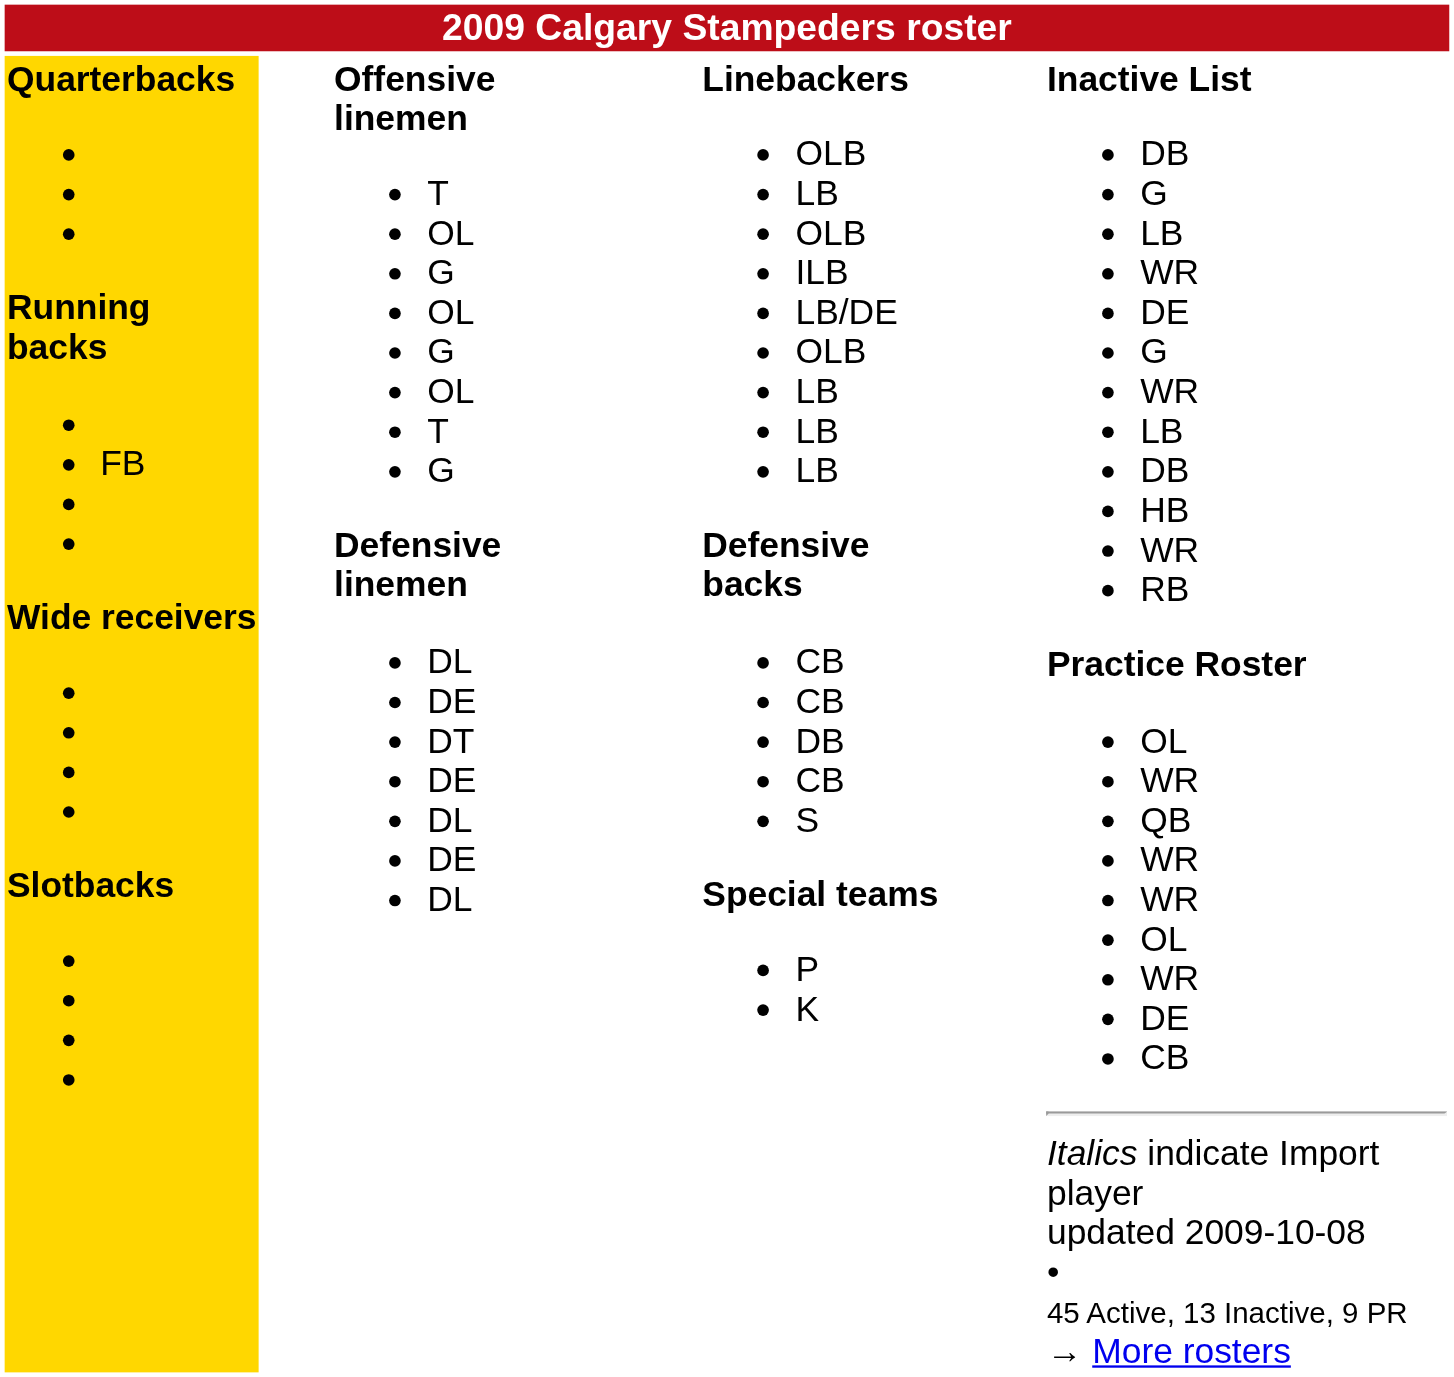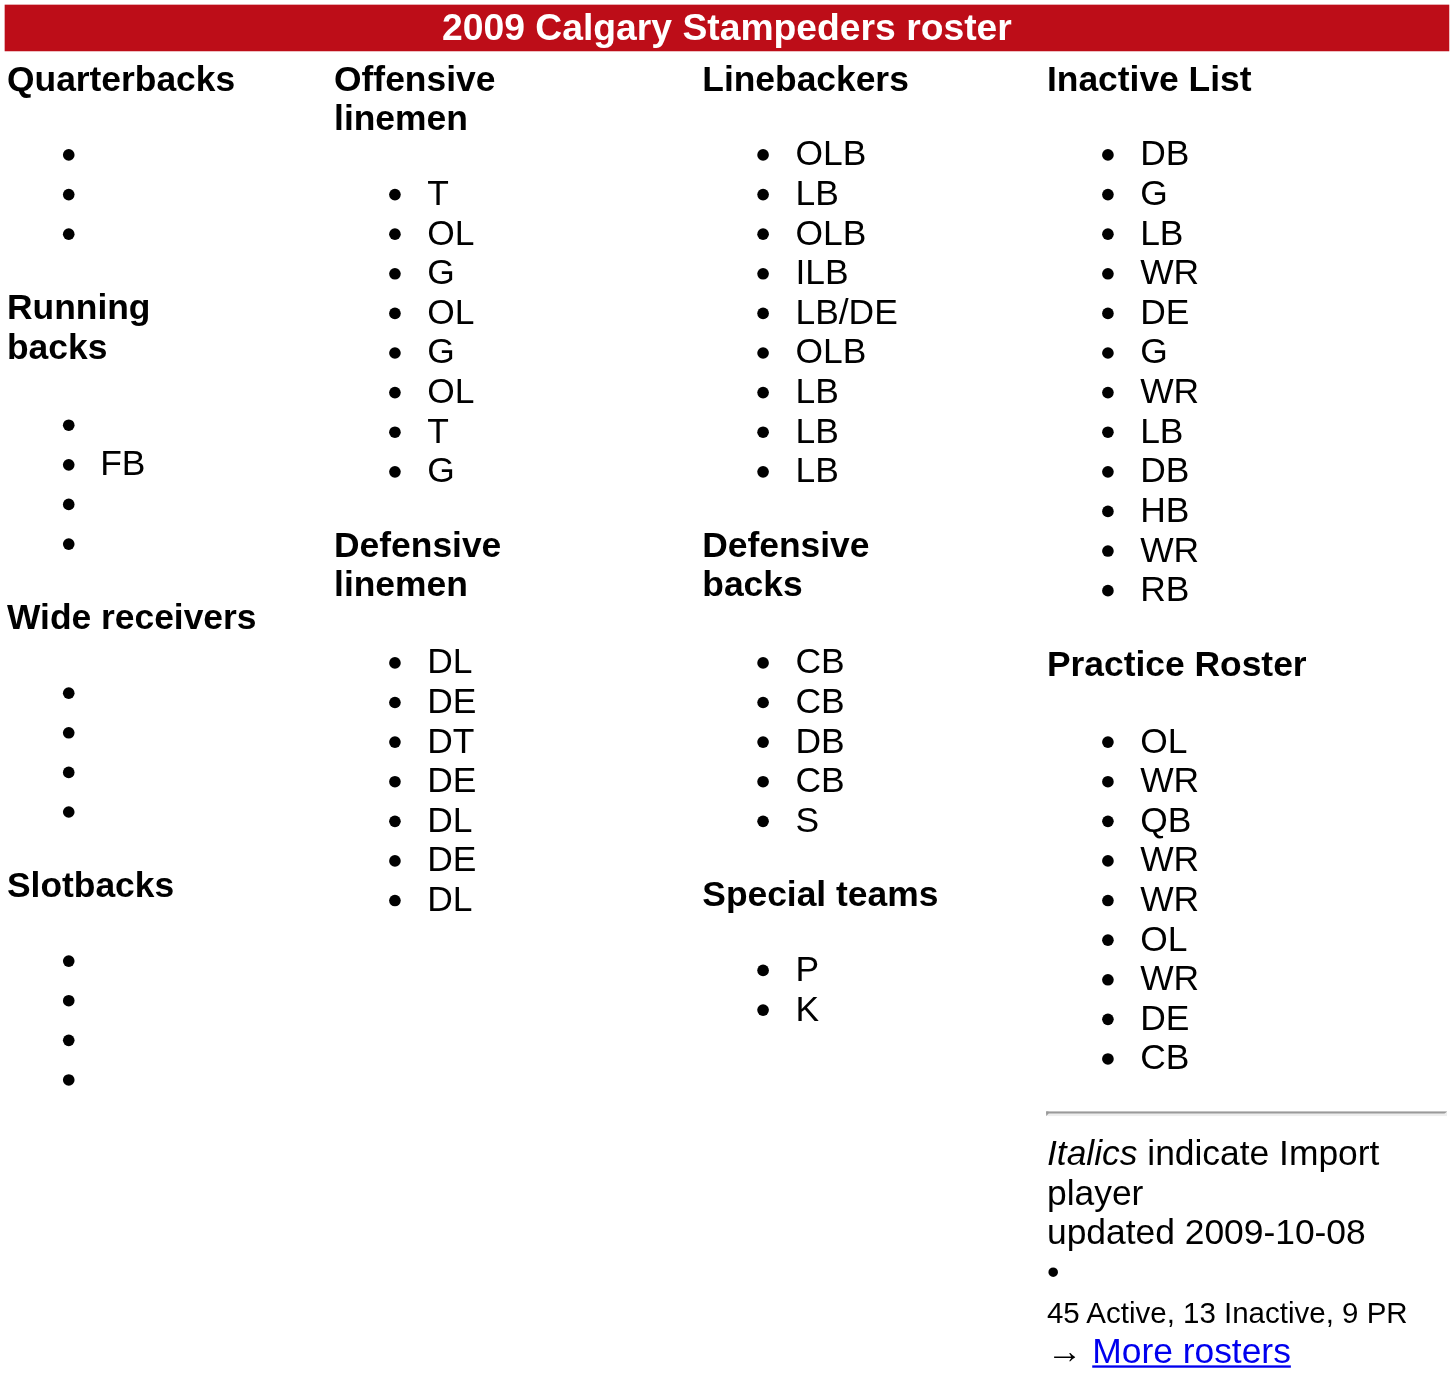(132, 578) gold background -> (132, 578) no background
